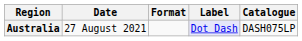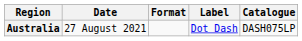(214, 28) lavender background -> (214, 28) no background
